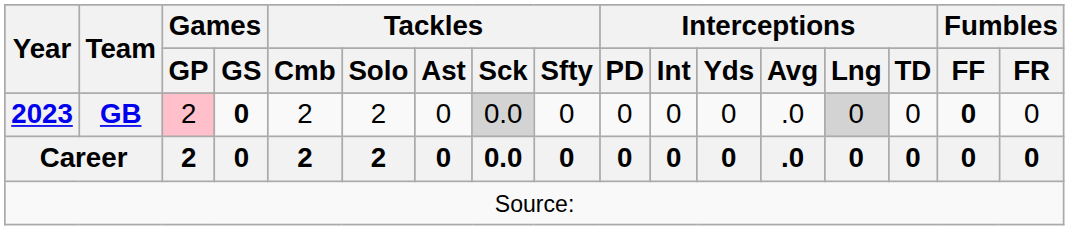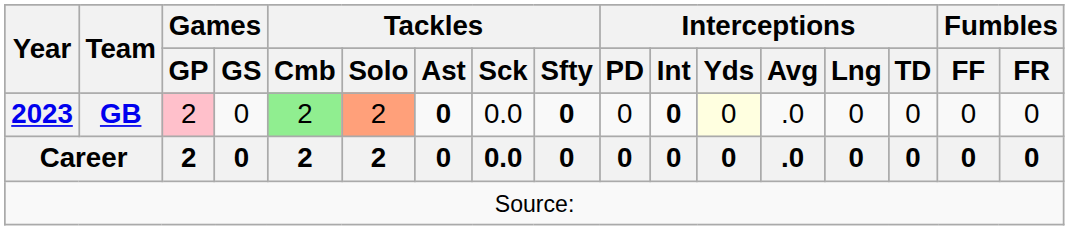(241, 114) bold -> (241, 114) normal
(305, 114) no background -> (305, 114) lightgreen background
(378, 114) no background -> (378, 114) lightsalmon background
(443, 114) normal -> (443, 114) bold
(503, 114) lightgrey background -> (503, 114) no background
(567, 114) normal -> (567, 114) bold
(674, 114) normal -> (674, 114) bold
(729, 114) no background -> (729, 114) lightyellow background
(856, 114) lightgrey background -> (856, 114) no background
(968, 114) bold -> (968, 114) normal
